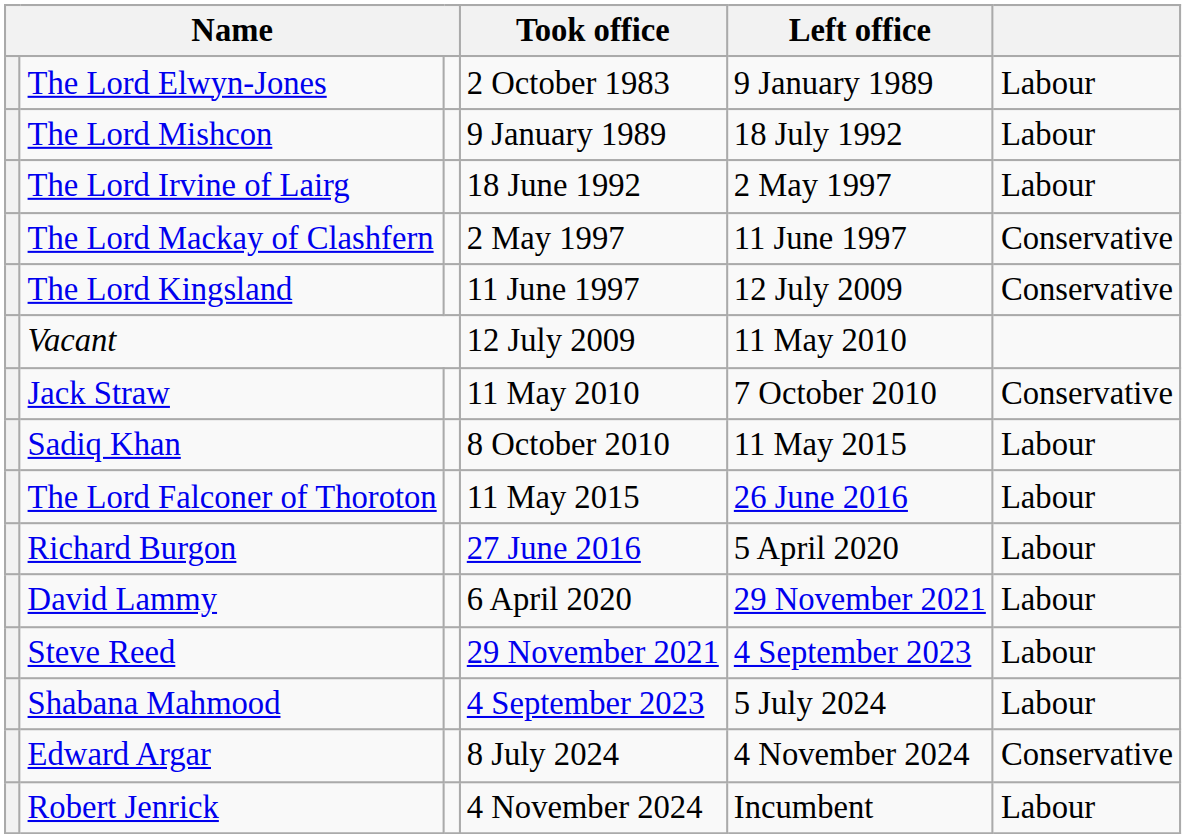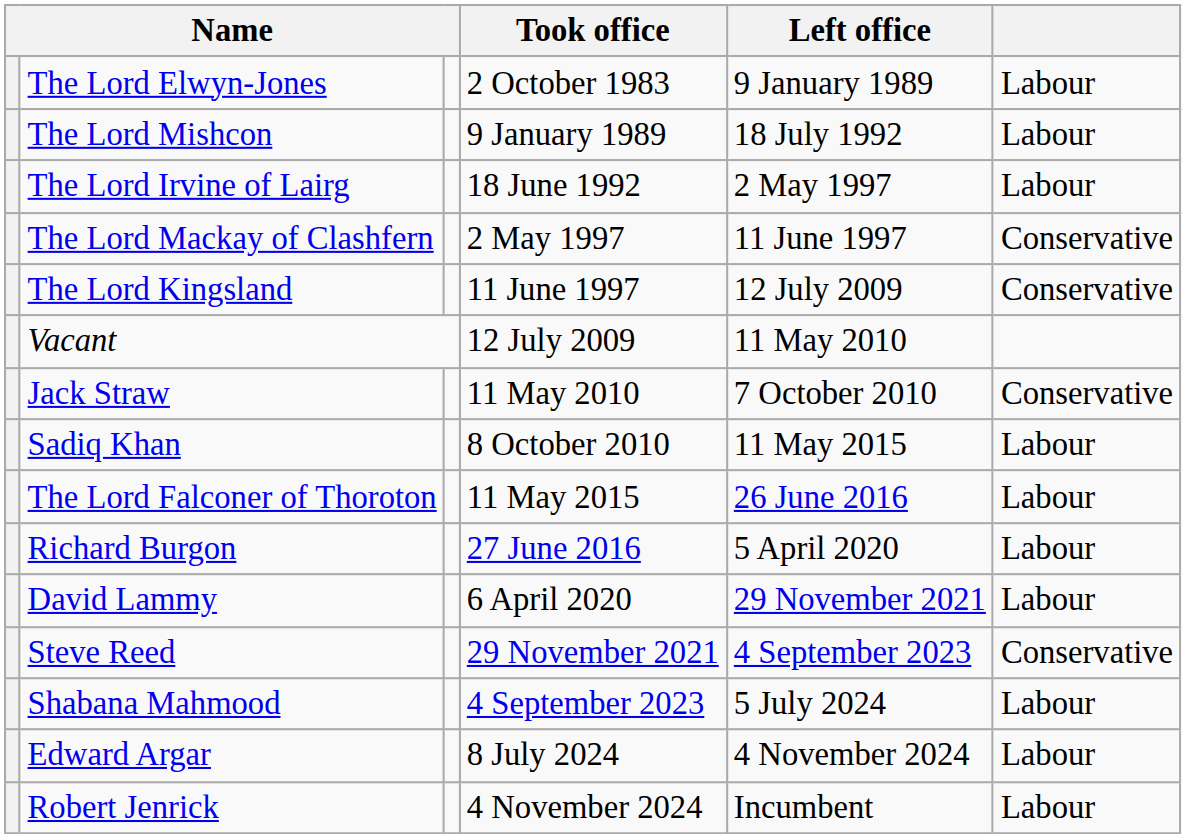(1048, 651) Labour -> (1087, 651) Conservative
(1087, 755) Conservative -> (1048, 755) Labour
